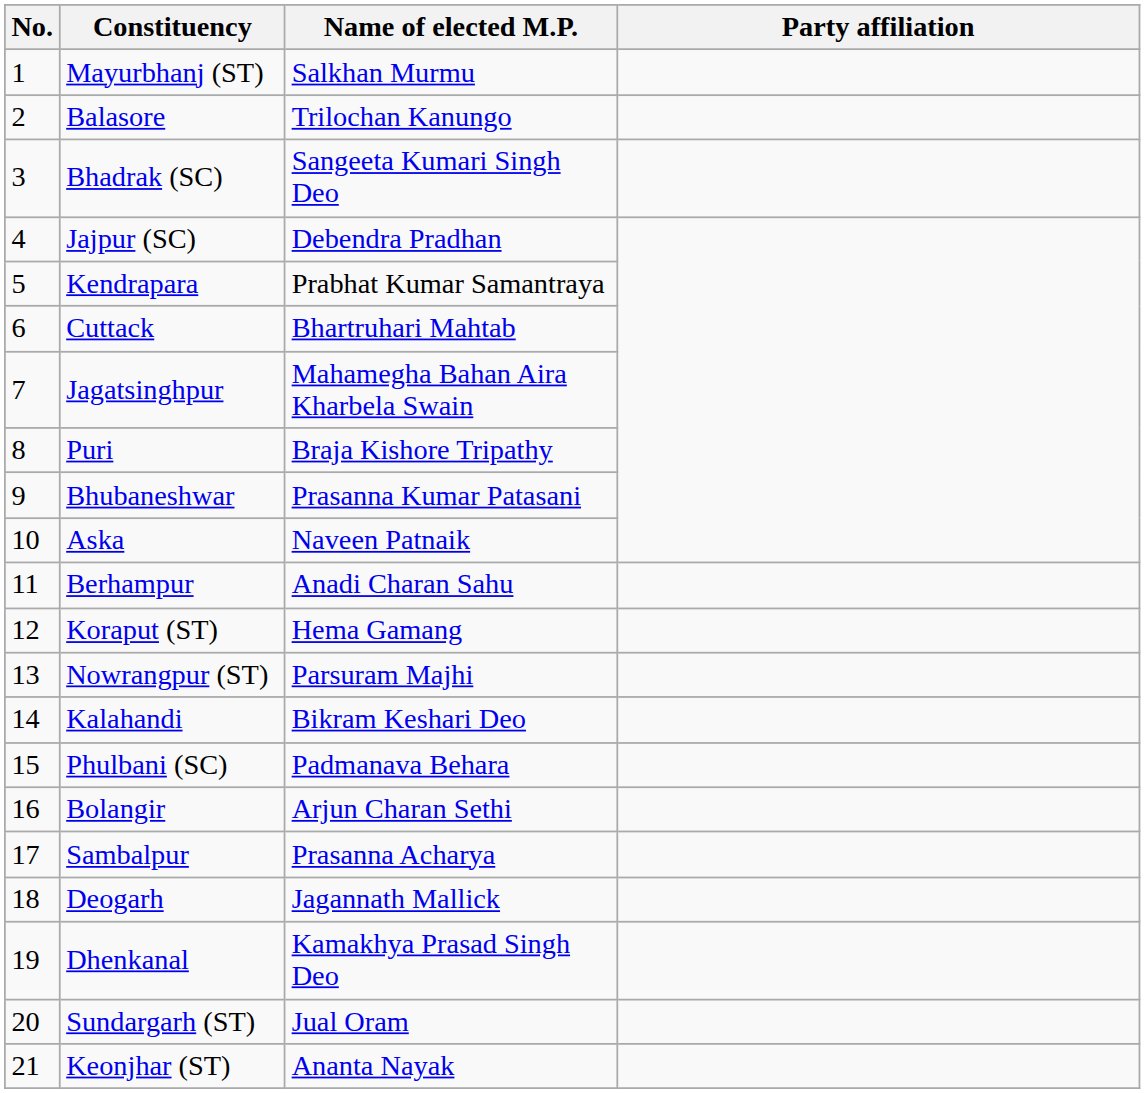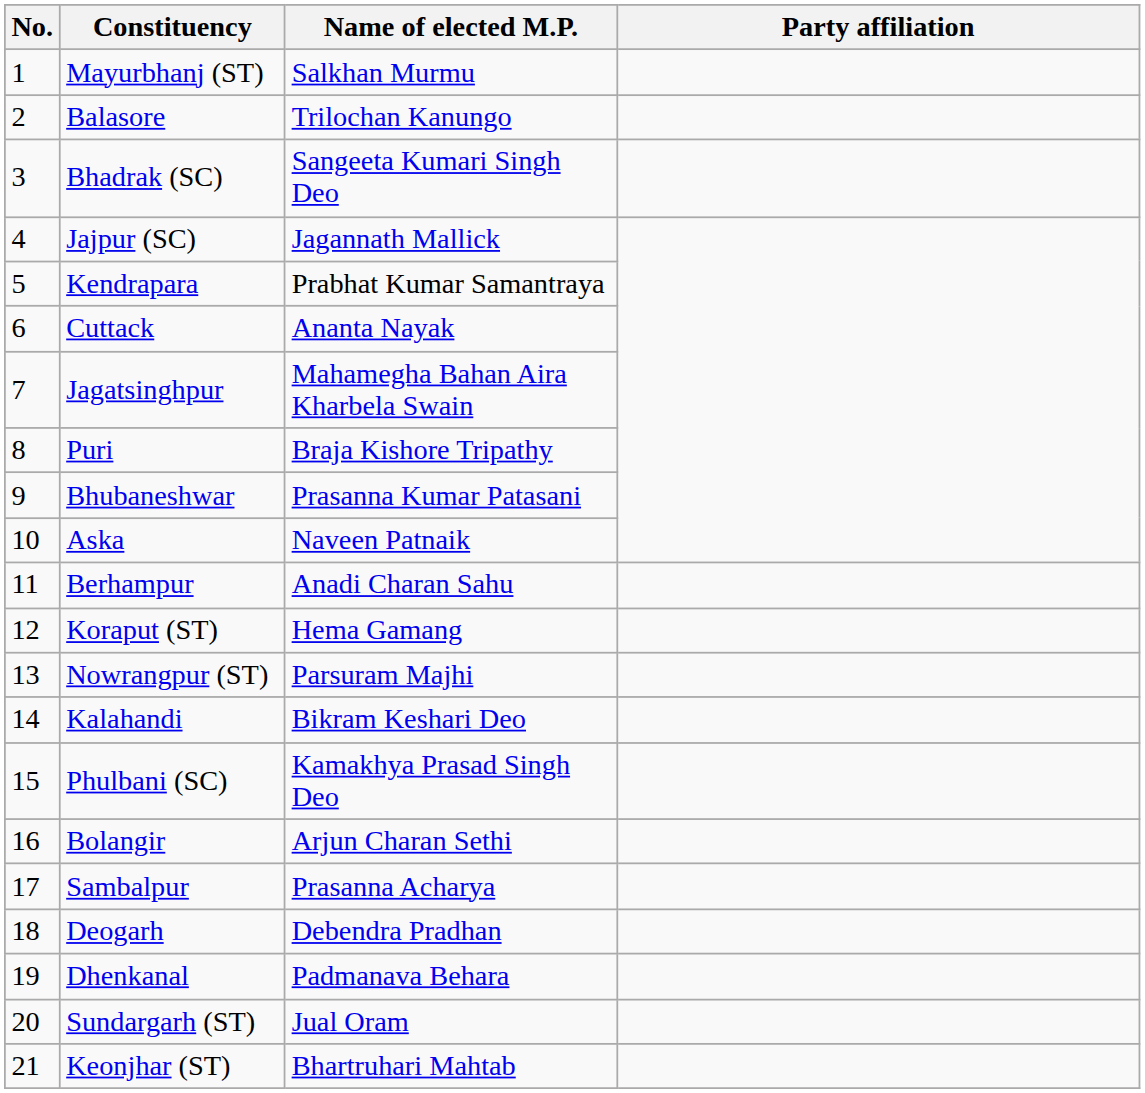(397, 238) Debendra Pradhan -> (396, 238) Jagannath Mallick
(404, 328) Bhartruhari Mahtab -> (373, 328) Ananta Nayak
(401, 764) Padmanava Behara -> (431, 780) Kamakhya Prasad Singh Deo
(396, 899) Jagannath Mallick -> (397, 930) Debendra Pradhan
(431, 959) Kamakhya Prasad Singh Deo -> (401, 975) Padmanava Behara
(373, 1065) Ananta Nayak -> (404, 1065) Bhartruhari Mahtab
